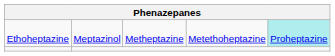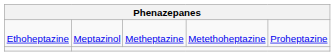(299, 39) paleturquoise background -> (299, 39) no background
